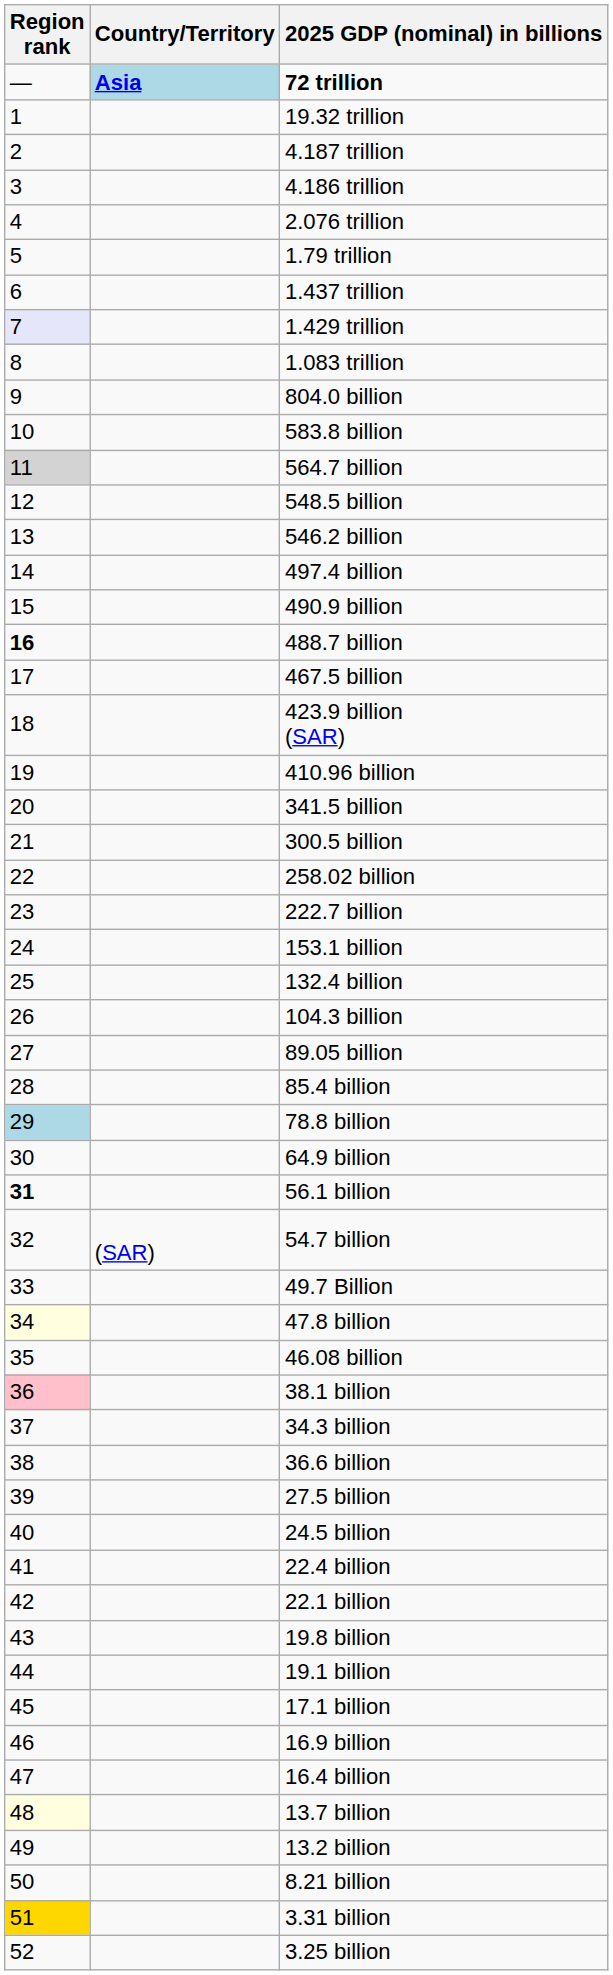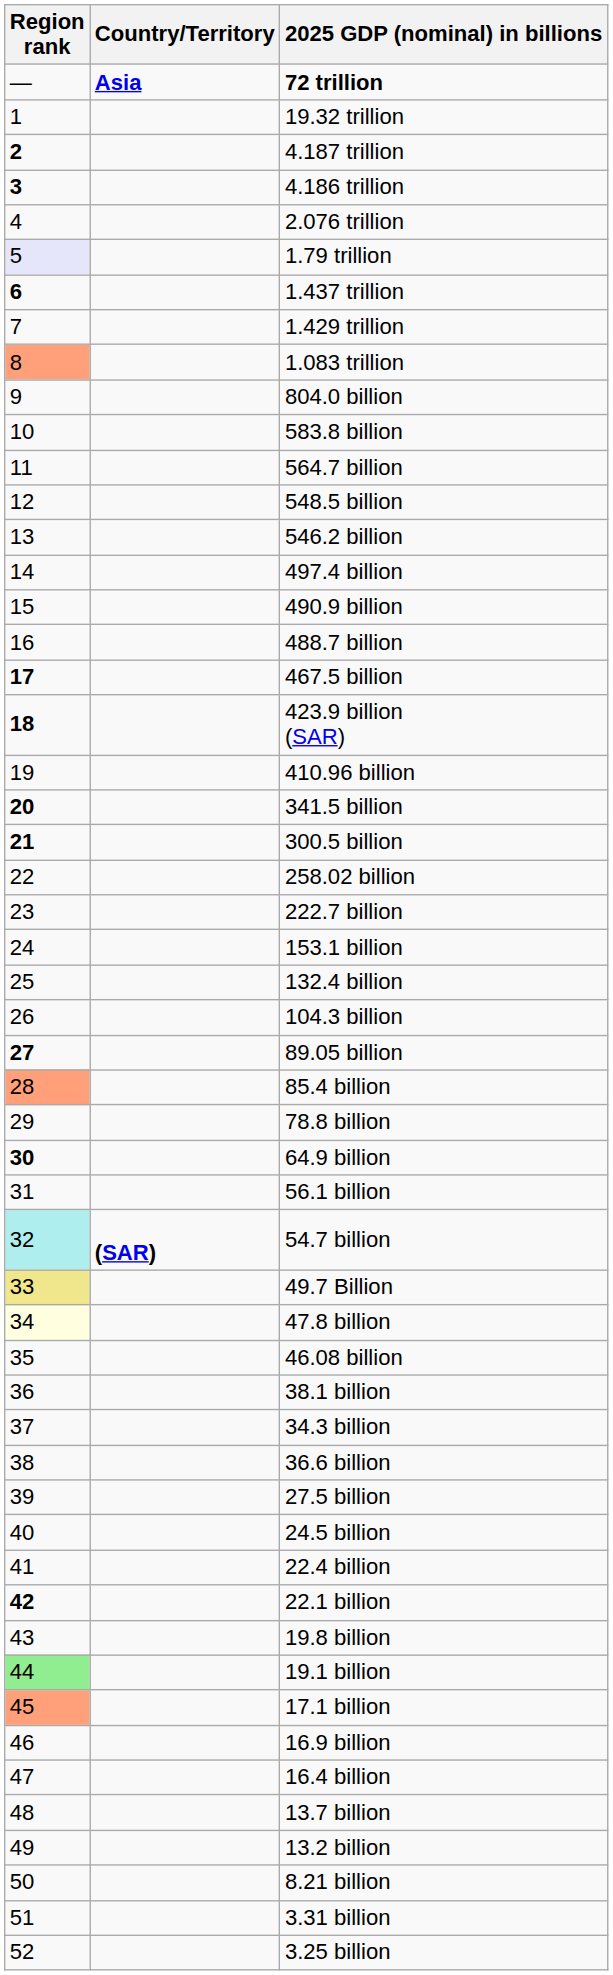(118, 81) lightblue background -> (118, 81) no background
(16, 151) normal -> (16, 151) bold
(16, 186) normal -> (16, 186) bold
(16, 256) no background -> (16, 256) lavender background
(16, 291) normal -> (16, 291) bold
(16, 326) lavender background -> (16, 326) no background
(16, 362) no background -> (16, 362) lightsalmon background
(21, 467) lightgrey background -> (21, 467) no background
(22, 642) bold -> (22, 642) normal
(22, 677) normal -> (22, 677) bold
(22, 724) normal -> (22, 724) bold
(22, 807) normal -> (22, 807) bold
(22, 842) normal -> (22, 842) bold
(22, 1052) normal -> (22, 1052) bold
(22, 1087) no background -> (22, 1087) lightsalmon background
(22, 1122) lightblue background -> (22, 1122) no background
(22, 1157) normal -> (22, 1157) bold
(22, 1192) bold -> (22, 1192) normal
(22, 1239) no background -> (22, 1239) paleturquoise background
(125, 1252) normal -> (125, 1252) bold
(22, 1287) no background -> (22, 1287) khaki background
(22, 1392) pink background -> (22, 1392) no background
(22, 1602) normal -> (22, 1602) bold
(22, 1672) no background -> (22, 1672) lightgreen background
(22, 1707) no background -> (22, 1707) lightsalmon background
(22, 1812) lightyellow background -> (22, 1812) no background
(22, 1917) gold background -> (22, 1917) no background
